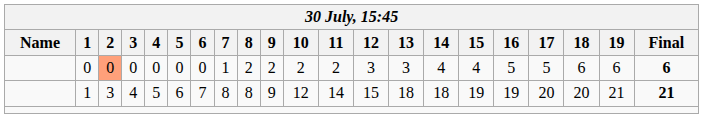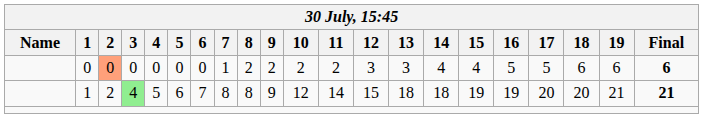(110, 93) 3 -> (110, 93) 2
(133, 93) no background -> (133, 93) lightgreen background
